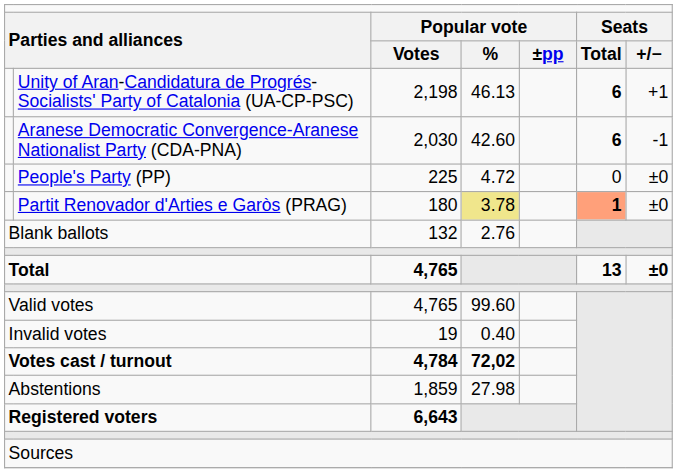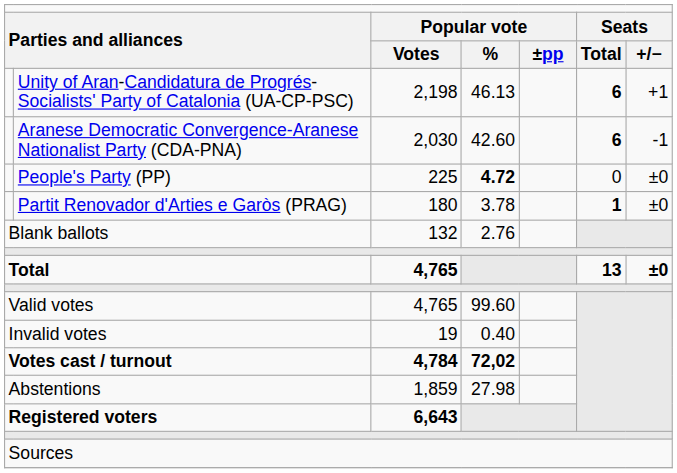(498, 177) normal -> (498, 177) bold
(498, 205) khaki background -> (498, 205) no background
(617, 205) lightsalmon background -> (617, 205) no background
